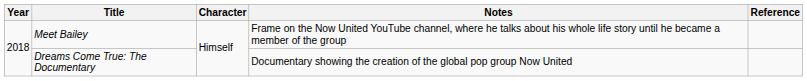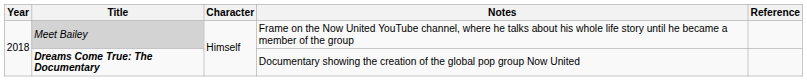(61, 34) no background -> (61, 34) lightgrey background
(90, 62) normal -> (93, 62) bold
